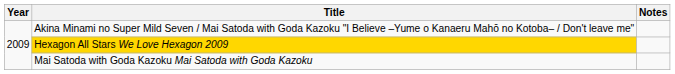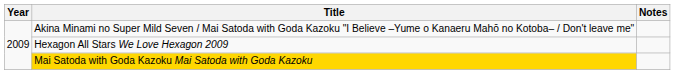(131, 45) gold background -> (131, 45) no background
(173, 61) no background -> (173, 61) gold background
